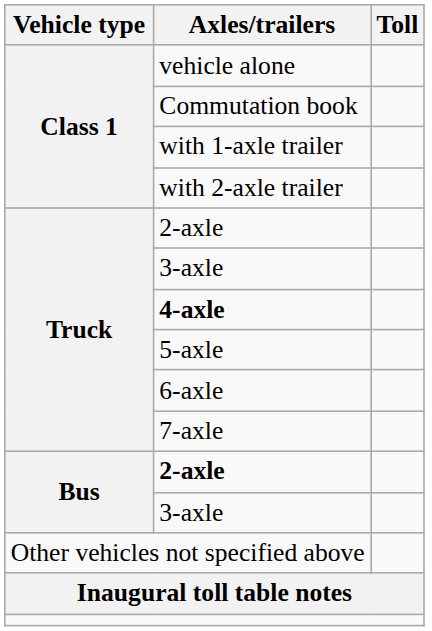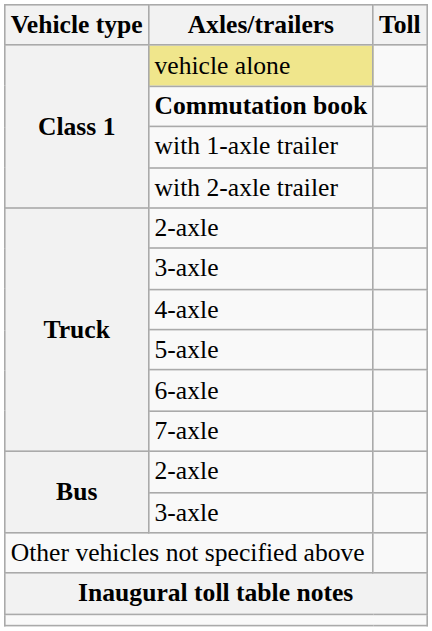(227, 65) no background -> (222, 65) khaki background
(259, 106) normal -> (261, 106) bold
(192, 308) bold -> (187, 308) normal
(192, 471) bold -> (187, 471) normal
